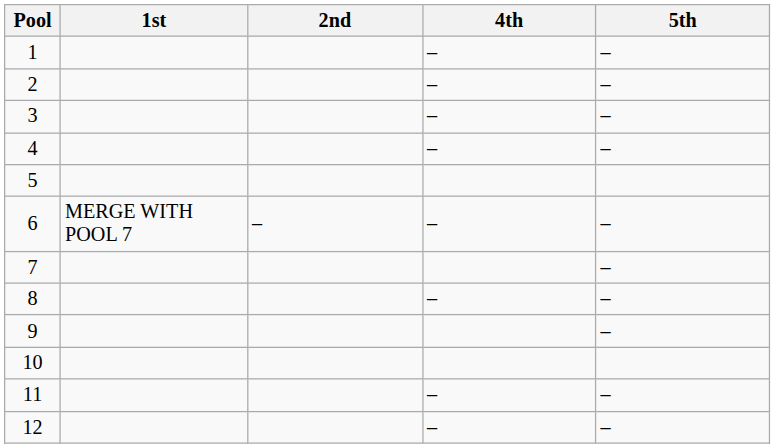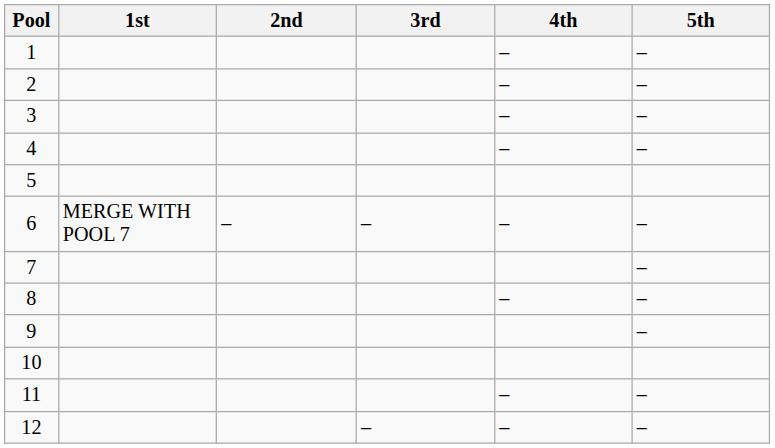+ column: (425, 20)
